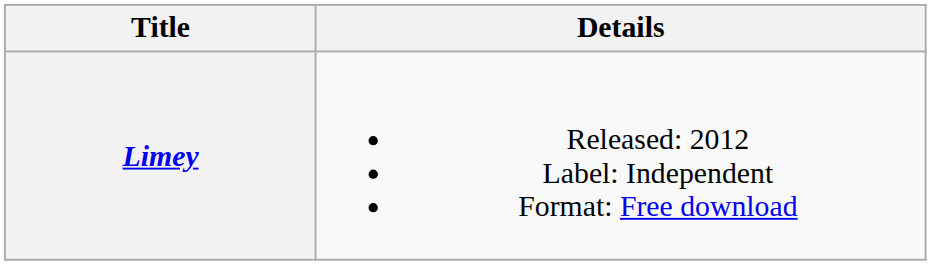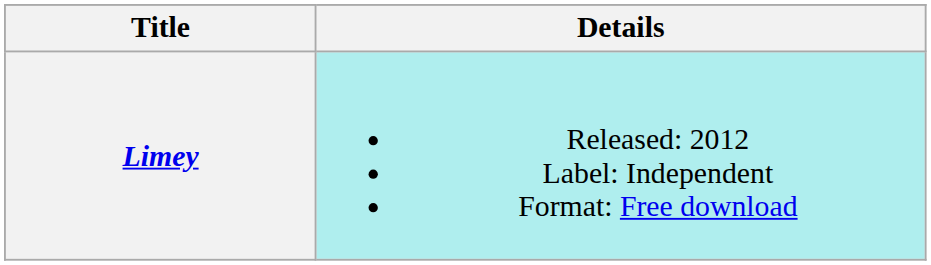(621, 172) no background -> (621, 172) paleturquoise background
